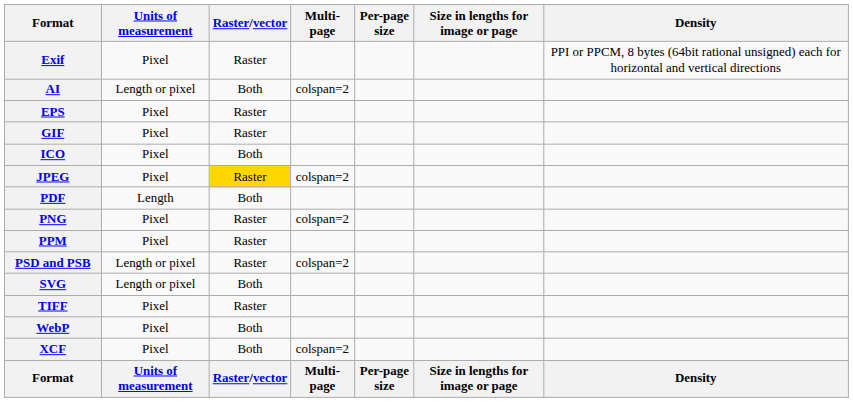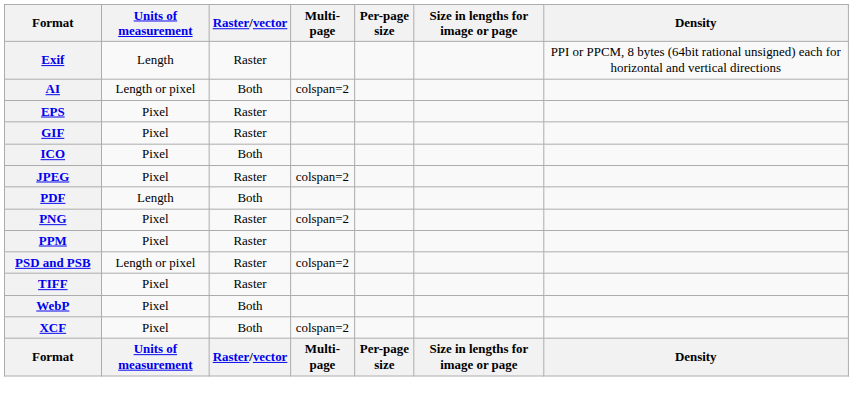(155, 60) Pixel -> (155, 60) Length
(250, 176) gold background -> (250, 176) no background
- row: (53, 284)
